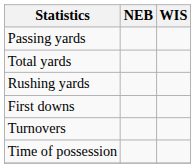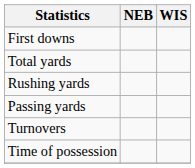rows swapped: (41, 106) <-> (47, 38)
